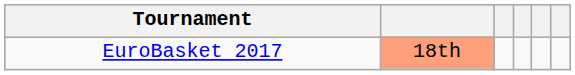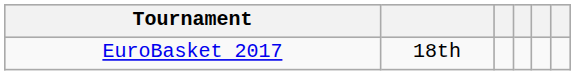(437, 54) lightsalmon background -> (437, 54) no background
